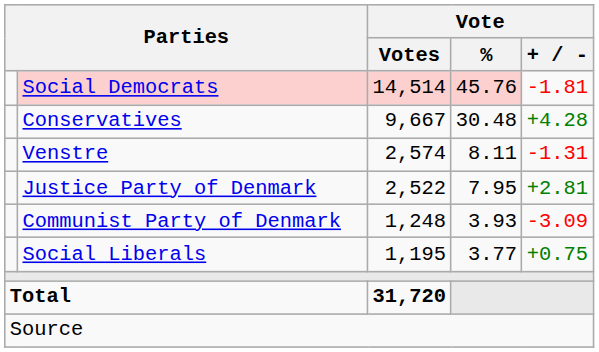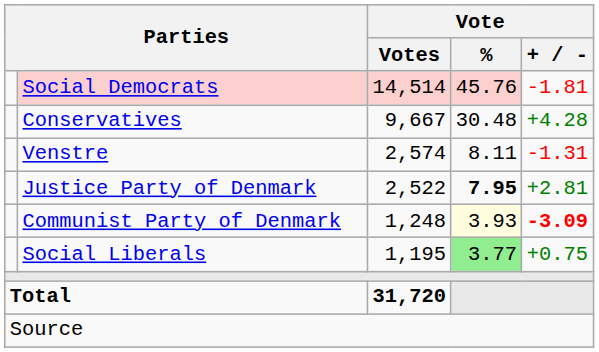(493, 188) normal -> (493, 188) bold
(493, 221) no background -> (493, 221) lightyellow background
(557, 221) normal -> (557, 221) bold
(493, 254) no background -> (493, 254) lightgreen background
